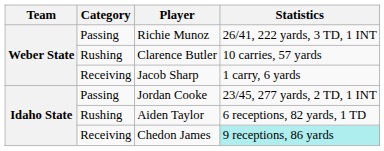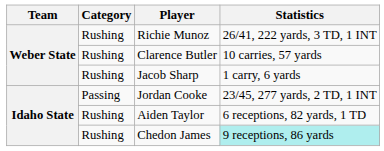(99, 35) Passing -> (103, 35) Rushing
(106, 75) Receiving -> (103, 75) Rushing
(106, 135) Receiving -> (103, 135) Rushing
